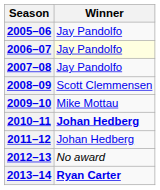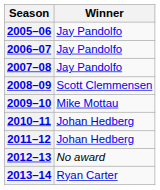(89, 49) lightyellow background -> (89, 49) no background
(98, 121) bold -> (95, 121) normal
(89, 175) bold -> (87, 175) normal
